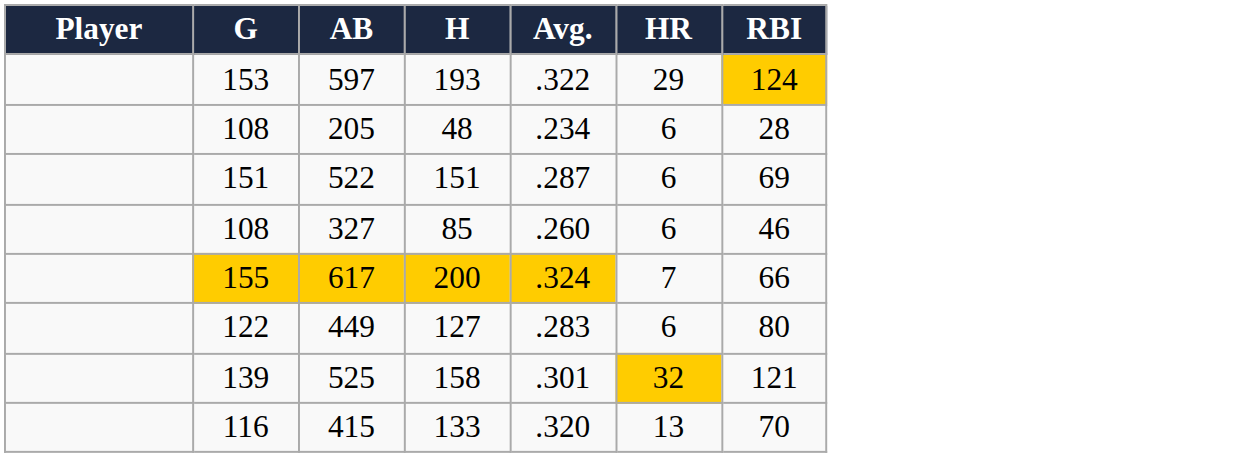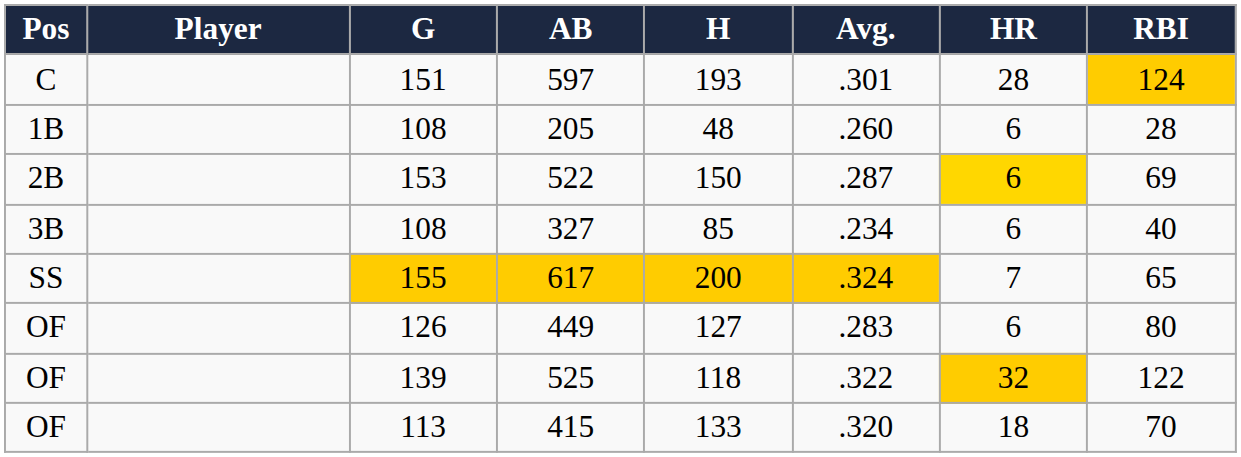+ column: (46, 29)
(246, 79) 153 -> (423, 79) 151
(563, 79) .322 -> (866, 79) .301
(669, 79) 29 -> (1013, 79) 28
(563, 128) .234 -> (866, 128) .260
(246, 178) 151 -> (423, 178) 153
(457, 178) 151 -> (718, 178) 150
(669, 178) no background -> (1013, 178) gold background
(563, 228) .260 -> (866, 228) .234
(774, 228) 46 -> (1161, 228) 40
(774, 278) 66 -> (1161, 278) 65
(246, 327) 122 -> (423, 327) 126
(457, 377) 158 -> (718, 377) 118
(563, 377) .301 -> (866, 377) .322
(774, 377) 121 -> (1161, 377) 122
(246, 427) 116 -> (423, 427) 113
(669, 427) 13 -> (1013, 427) 18
